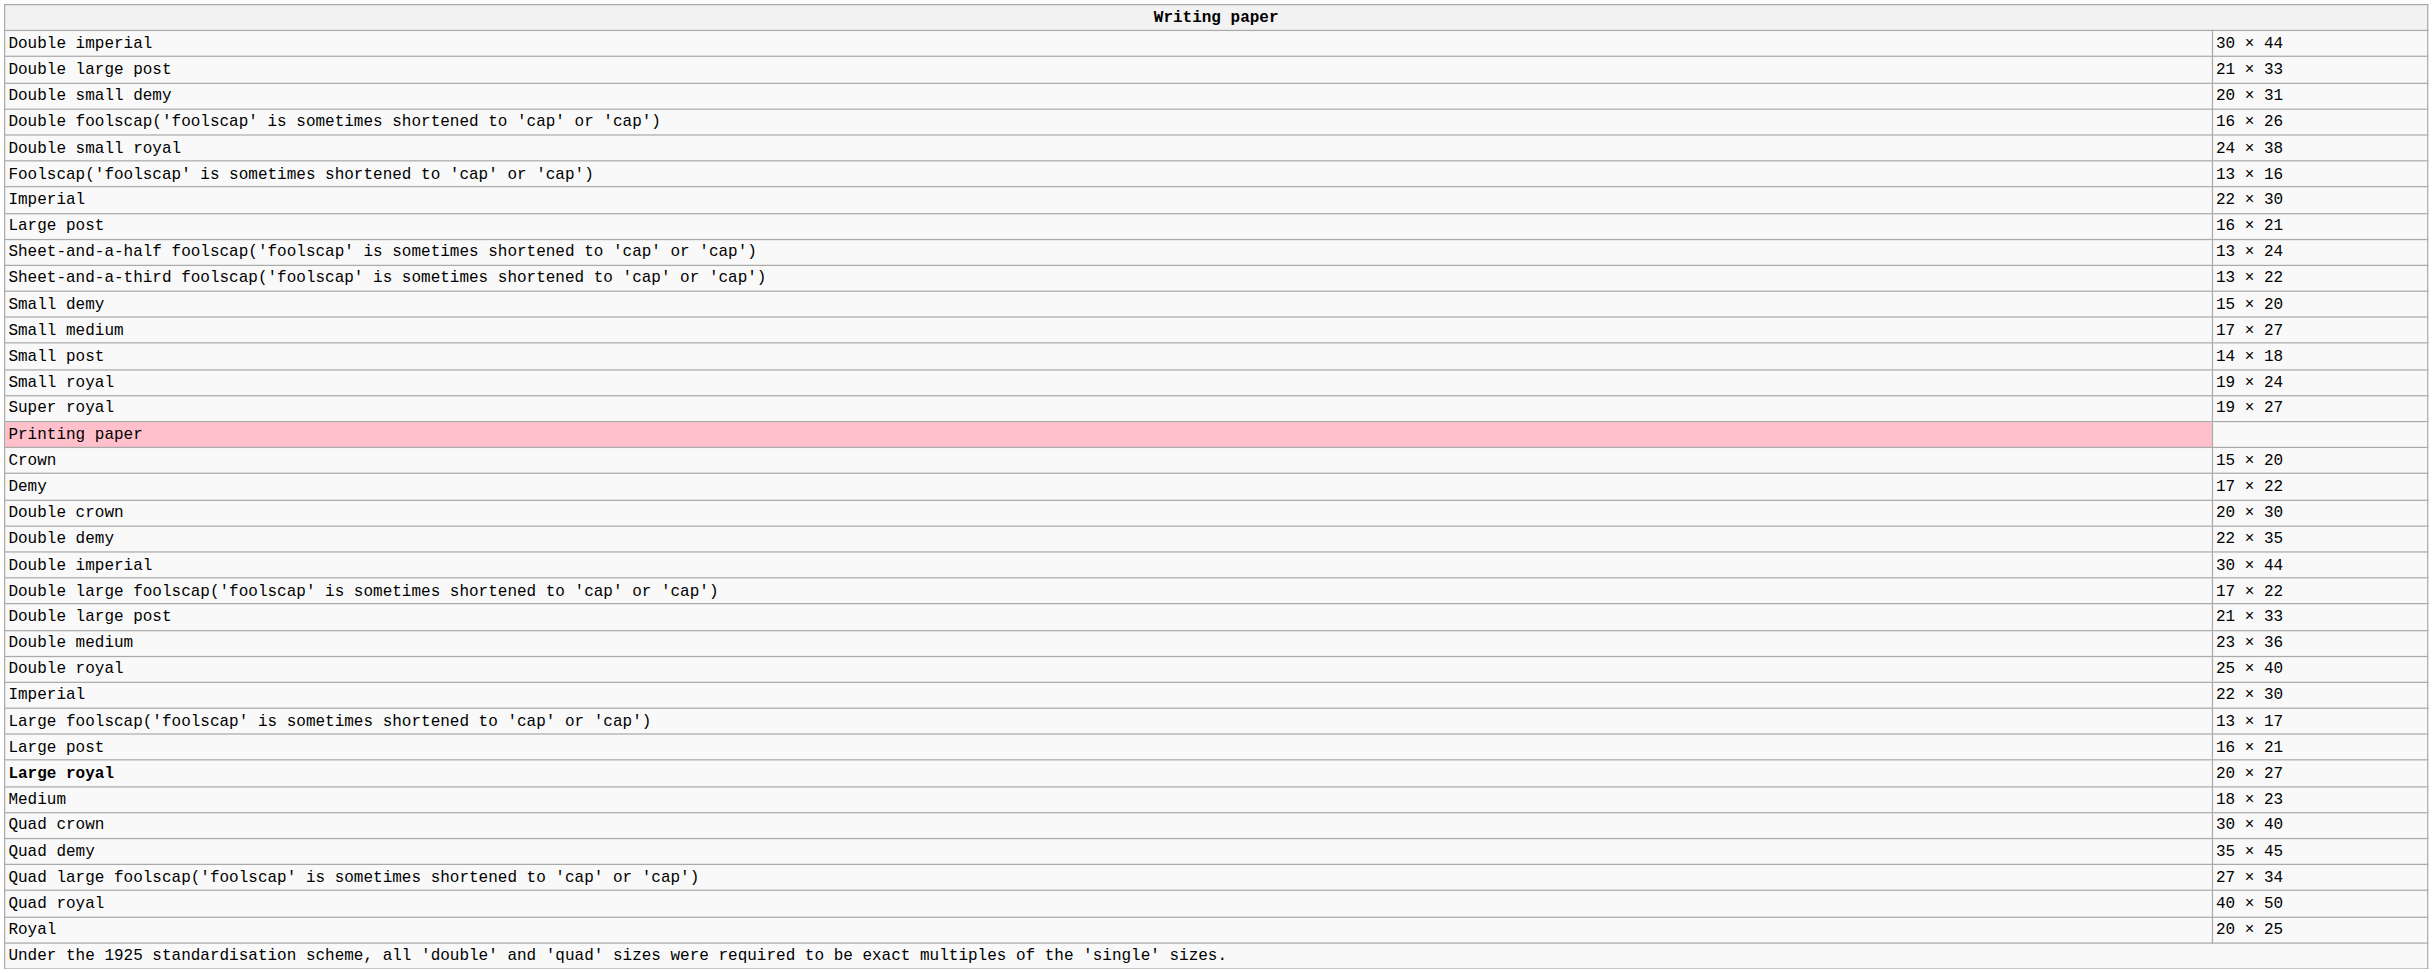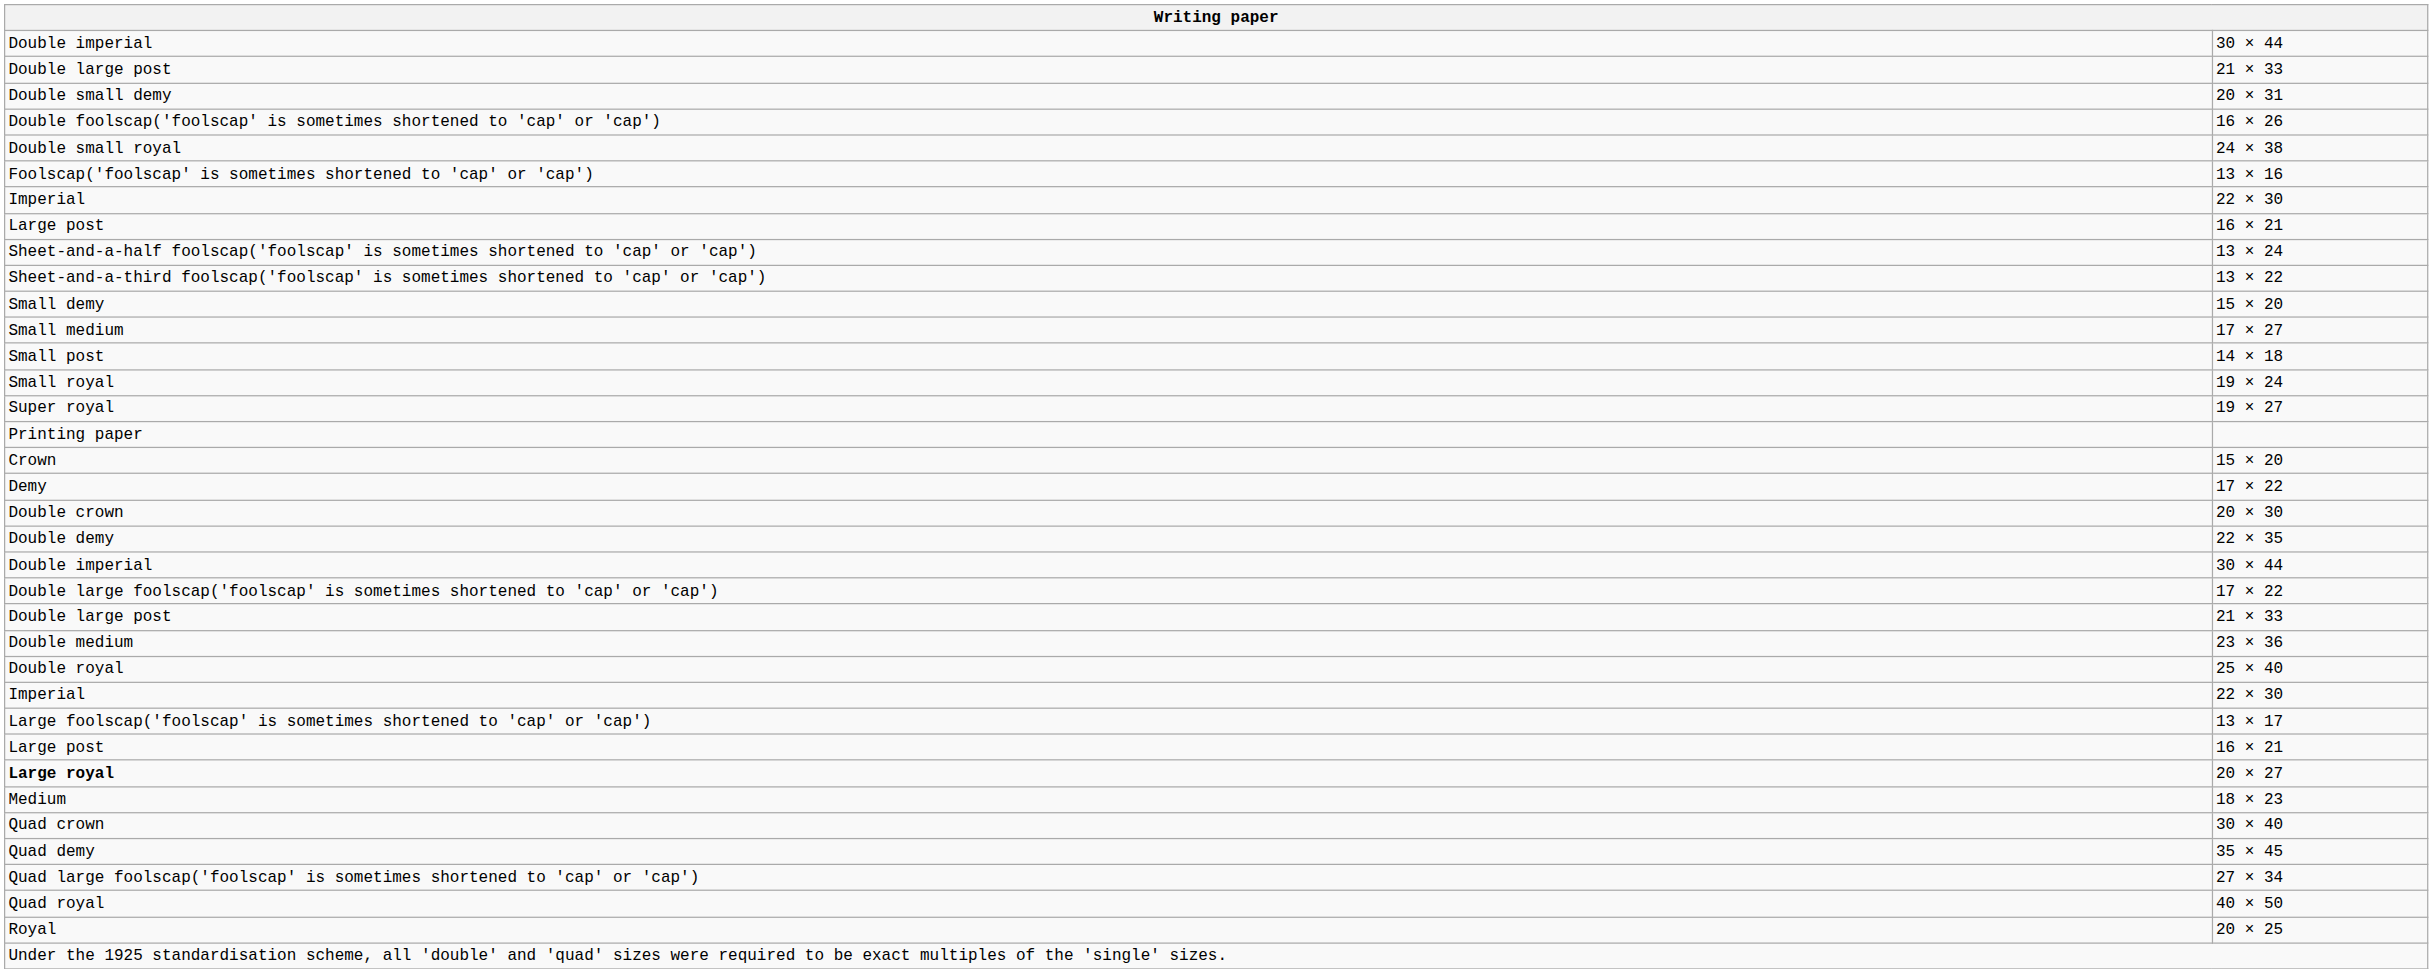(76, 435) pink background -> (76, 435) no background
